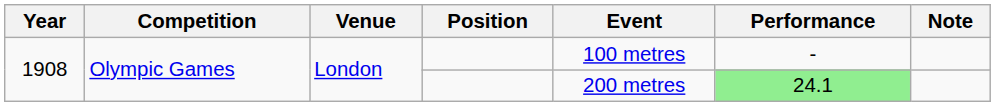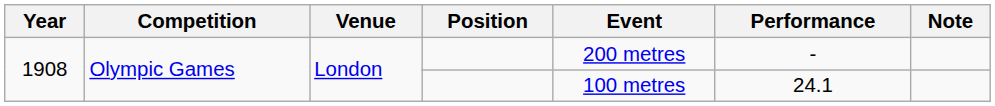(634, 54) 100 metres -> (634, 54) 200 metres
(634, 86) 200 metres -> (634, 86) 100 metres
(813, 86) lightgreen background -> (813, 86) no background
